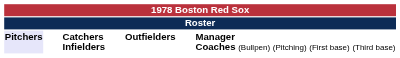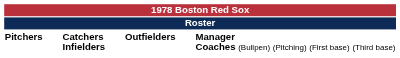(24, 36) lavender background -> (24, 36) no background
